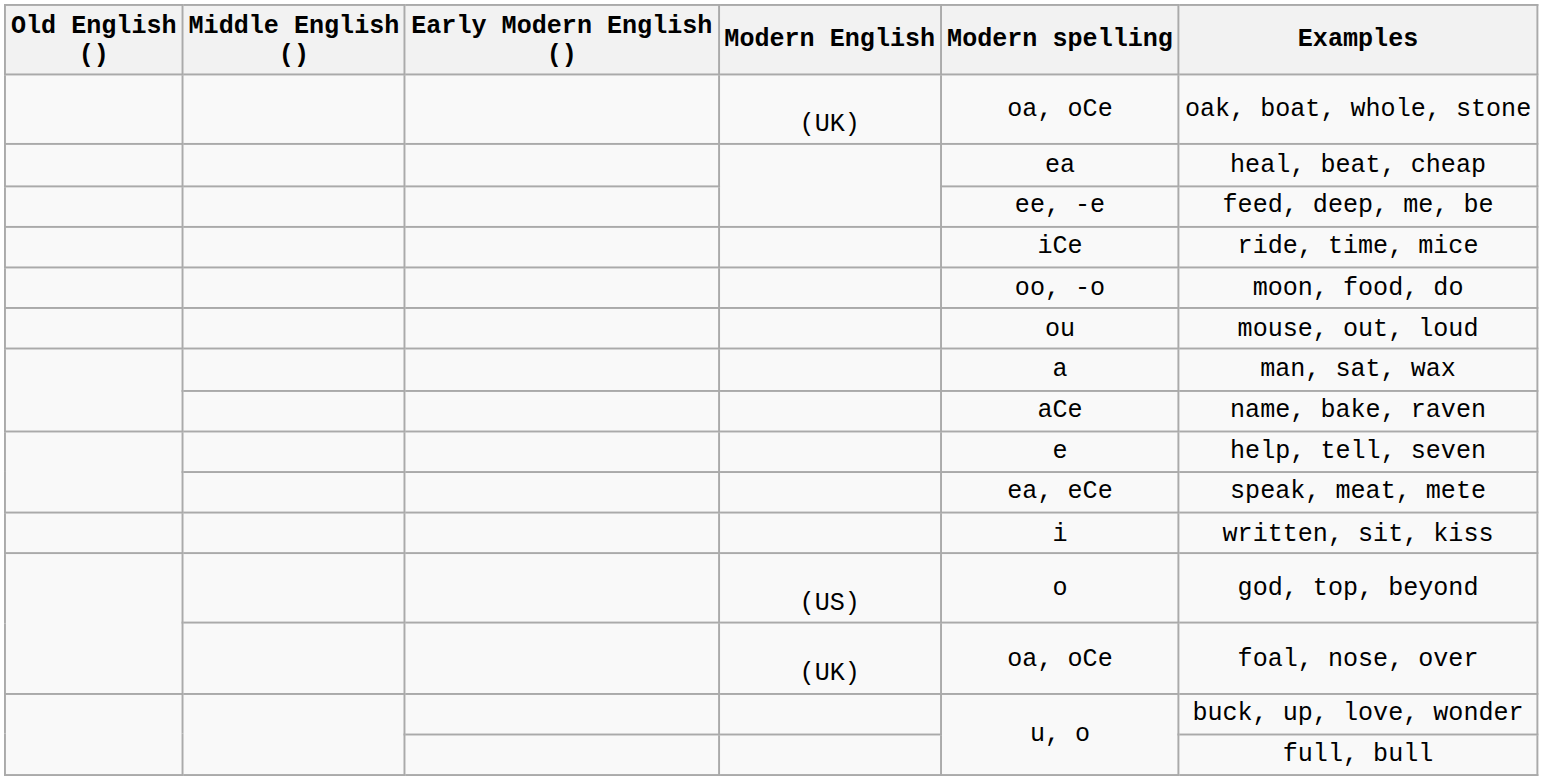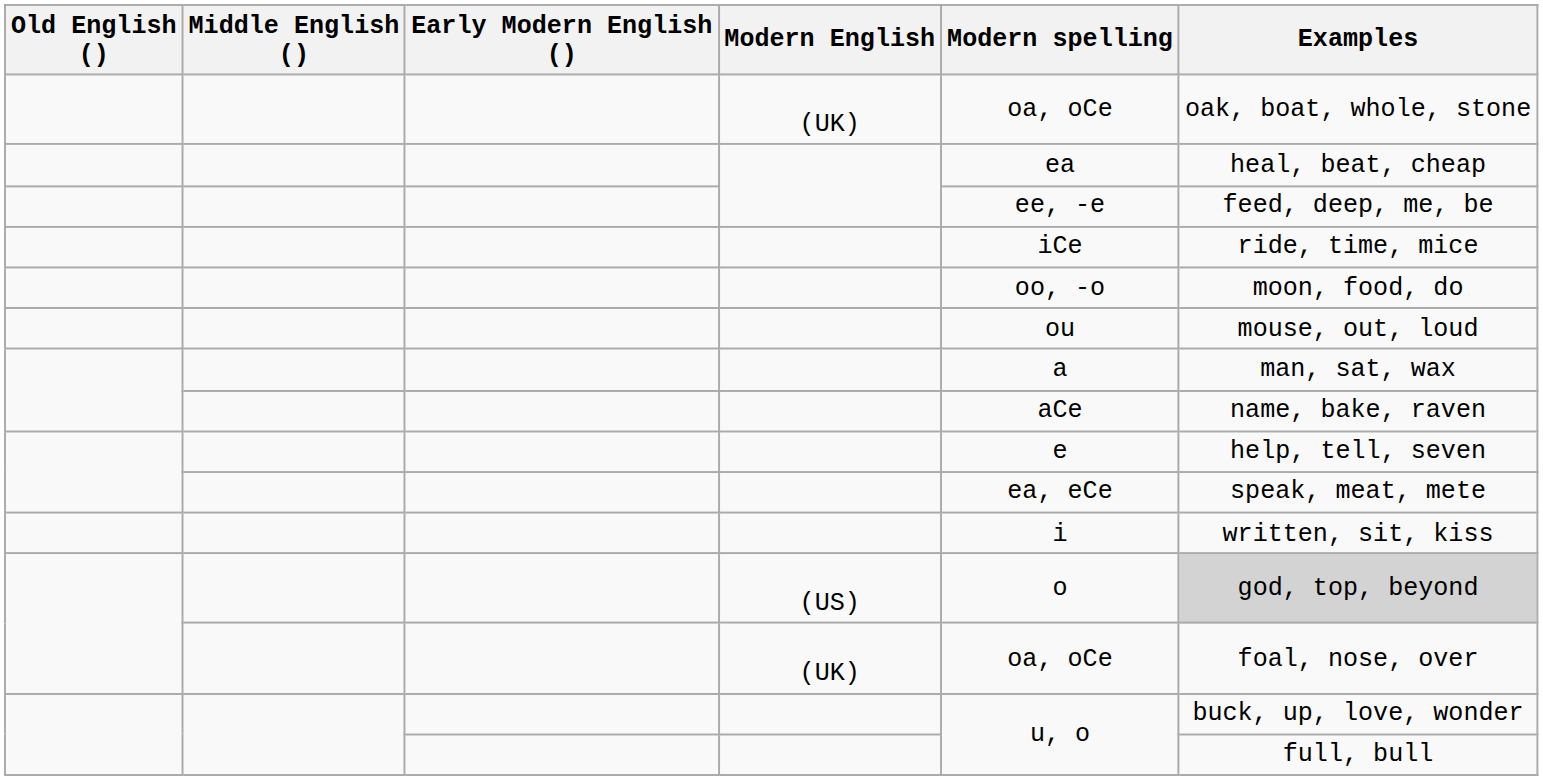(1358, 588) no background -> (1358, 588) lightgrey background
